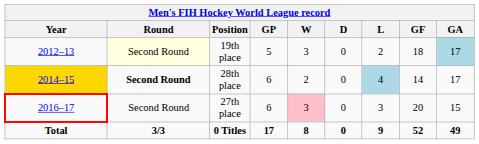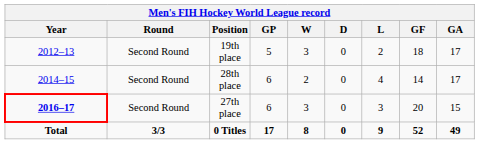(158, 51) lightyellow background -> (158, 51) no background
(455, 51) lightblue background -> (455, 51) no background
(56, 79) gold background -> (56, 79) no background
(158, 79) bold -> (158, 79) normal
(381, 79) lightblue background -> (381, 79) no background
(56, 107) normal -> (56, 107) bold
(306, 107) pink background -> (306, 107) no background
